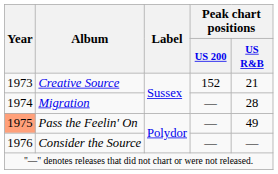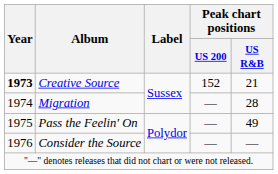(20, 83) normal -> (20, 83) bold
(20, 123) lightsalmon background -> (20, 123) no background
